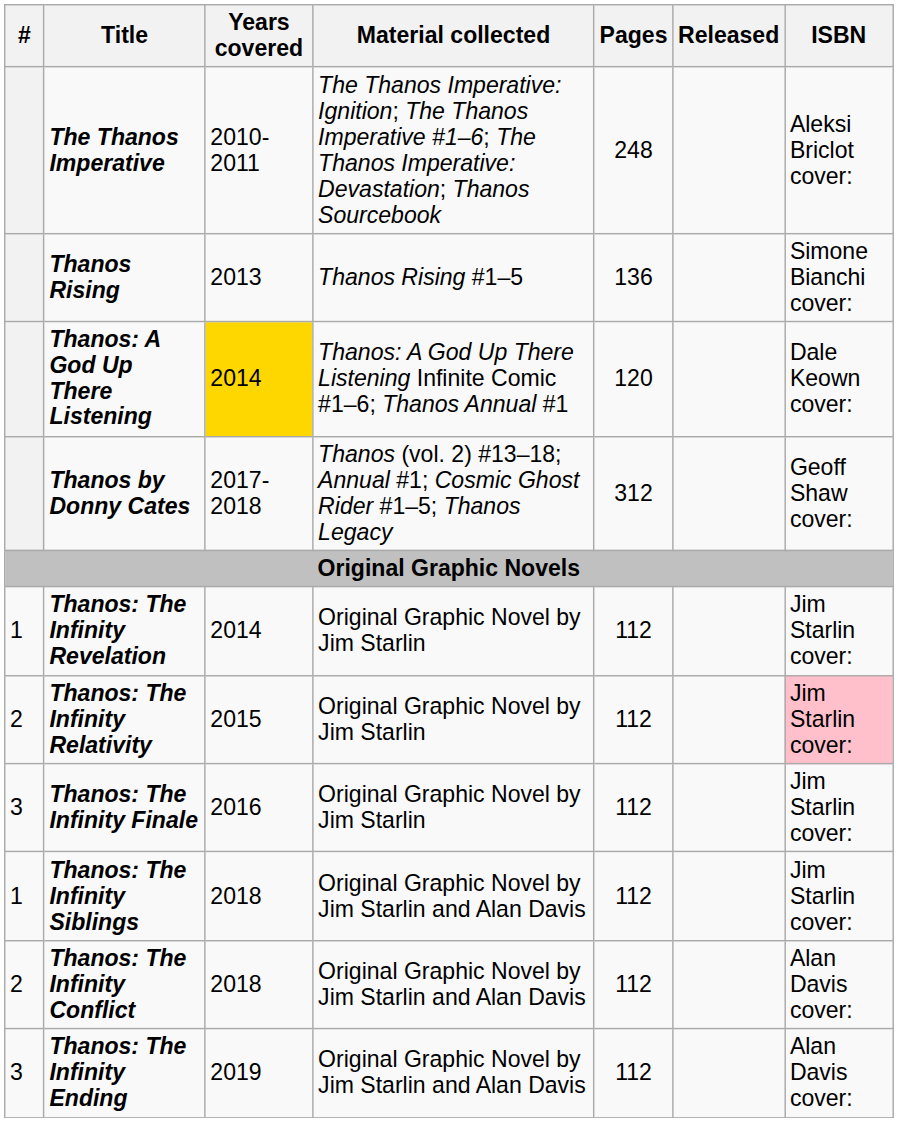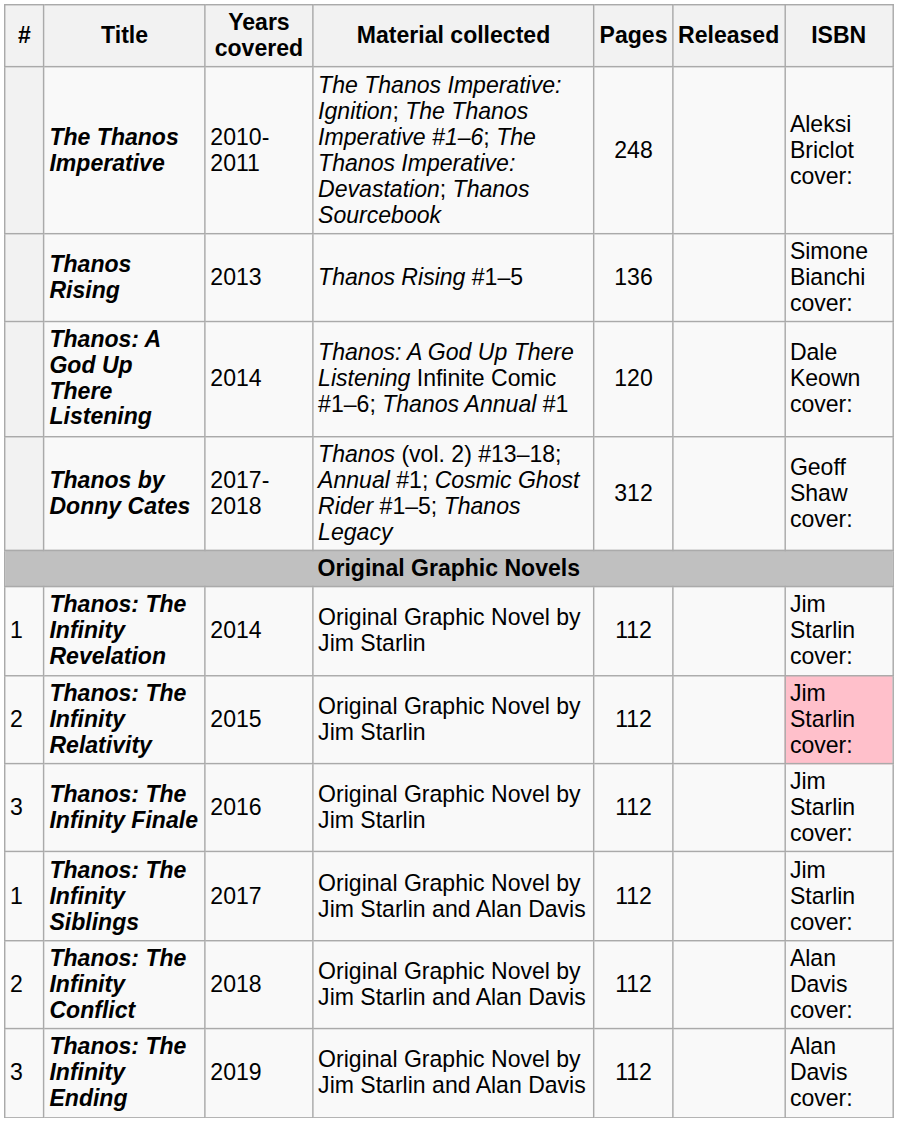(236, 378) gold background -> (236, 378) no background
(236, 895) 2018 -> (236, 895) 2017
